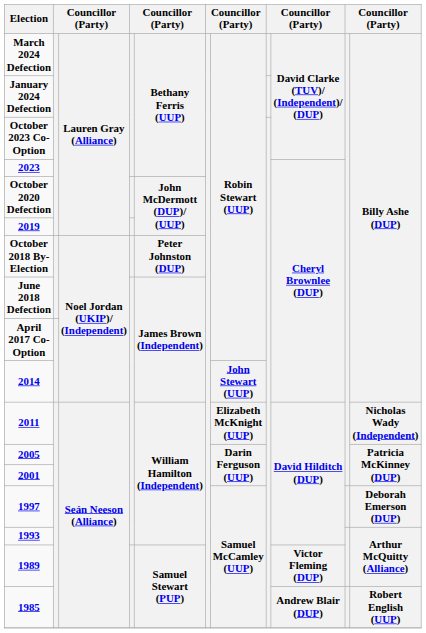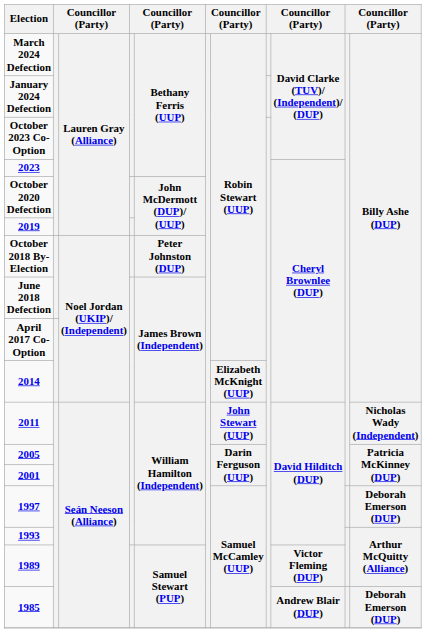(238, 381) John Stewart (UUP) -> (238, 381) Elizabeth McKnight (UUP)
(238, 423) Elizabeth McKnight (UUP) -> (238, 423) John Stewart (UUP)
(386, 607) Robert English (UUP) -> (386, 607) Deborah Emerson (DUP)
